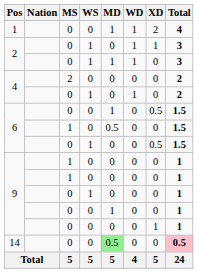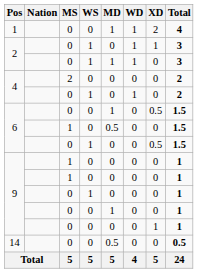(112, 243) lightgreen background -> (112, 243) no background
(179, 243) pink background -> (179, 243) no background
